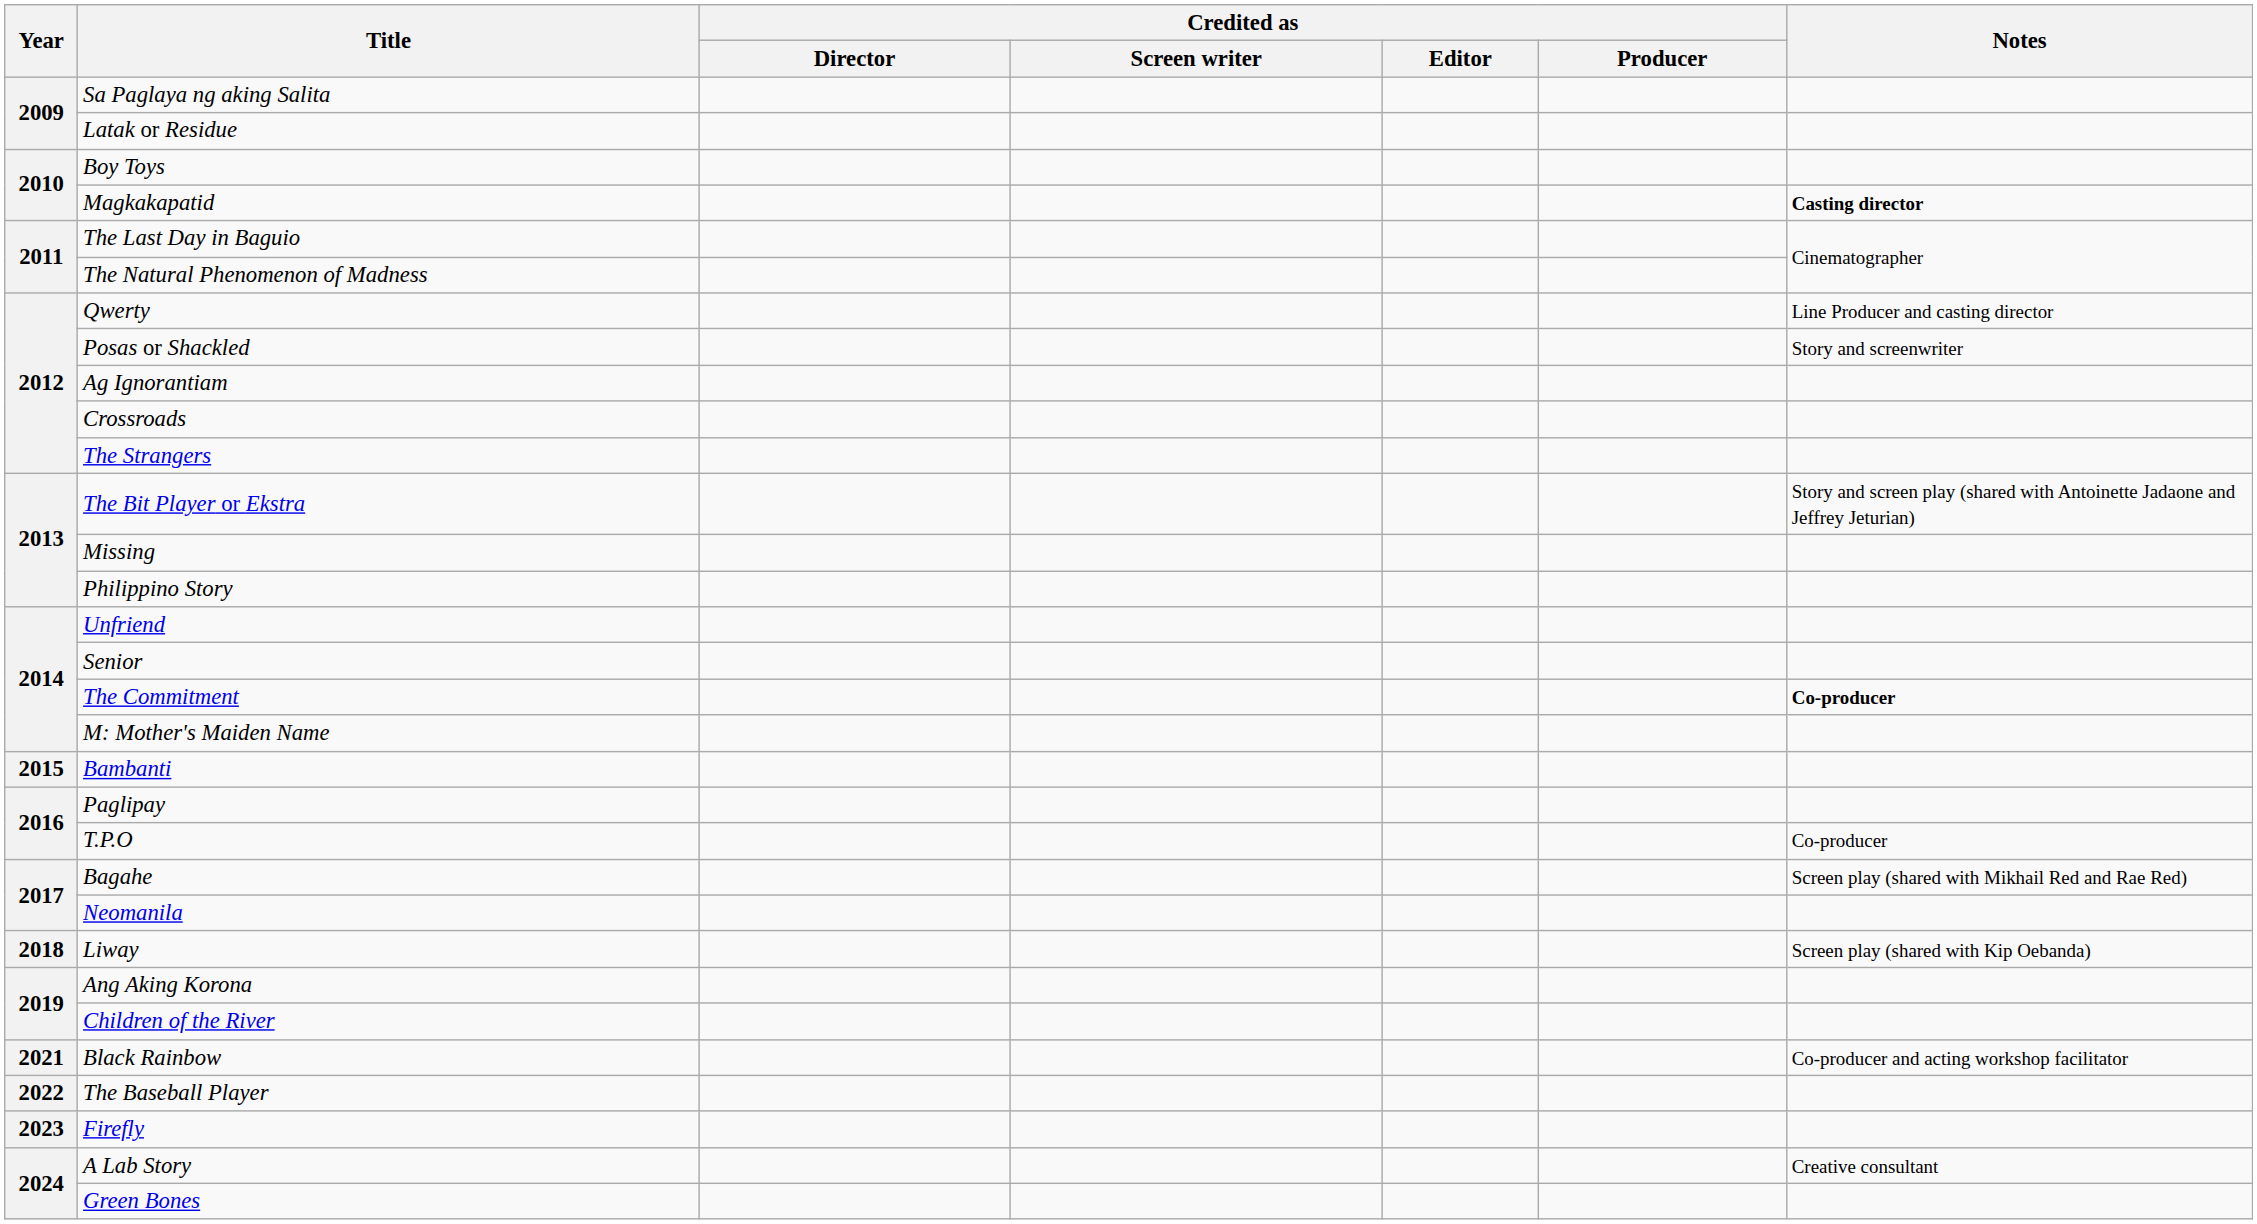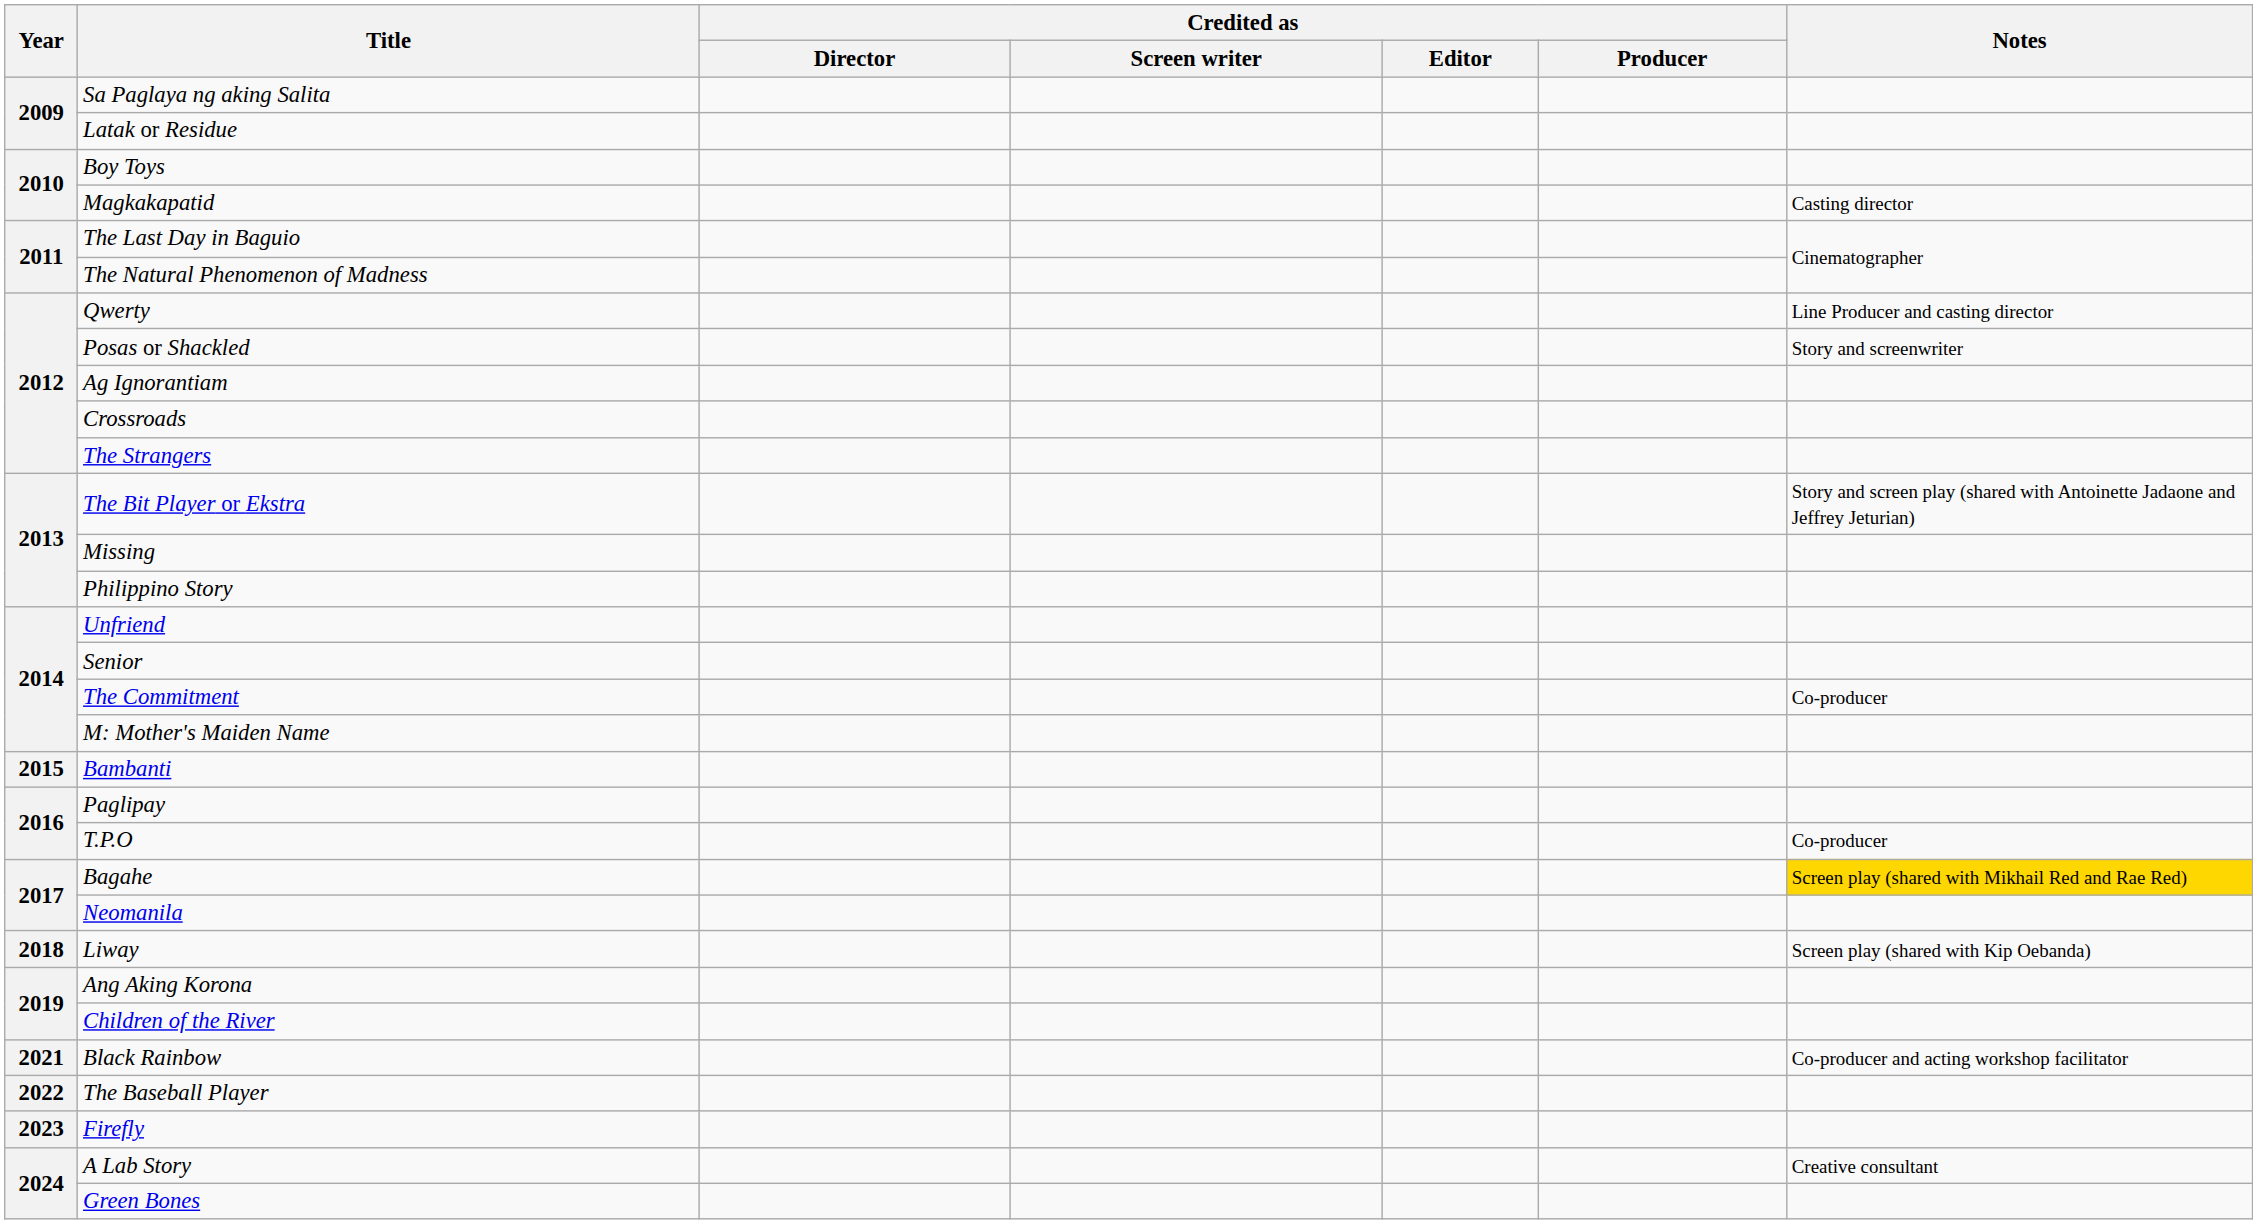(1858, 202) bold -> (1852, 204) normal
(1844, 696) bold -> (1840, 698) normal
(1989, 878) no background -> (1989, 878) gold background
